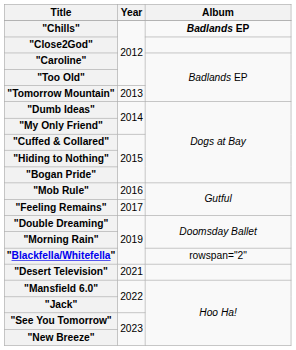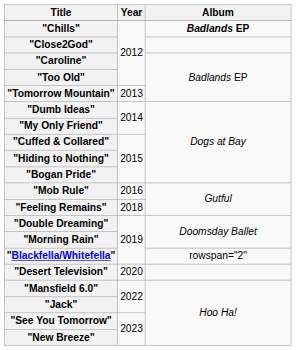(132, 207) 2017 -> (132, 207) 2018
(132, 272) 2021 -> (132, 272) 2020
